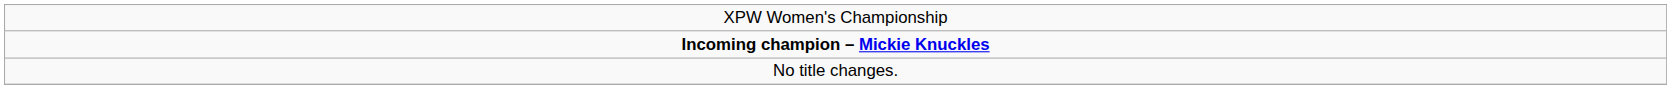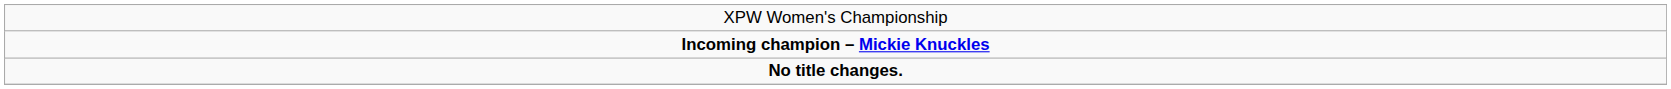(836, 71) normal -> (836, 71) bold
